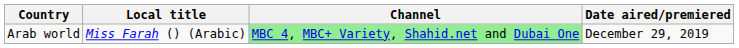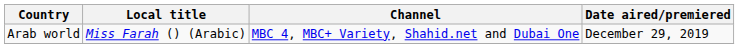(416, 34) lightgreen background -> (416, 34) no background
